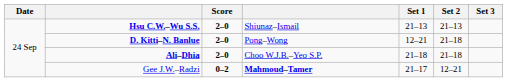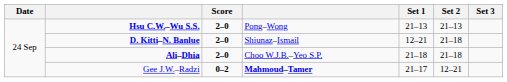(272, 26) Shiunaz–Ismail -> (266, 26) Pong–Wong
(266, 41) Pong–Wong -> (272, 41) Shiunaz–Ismail
